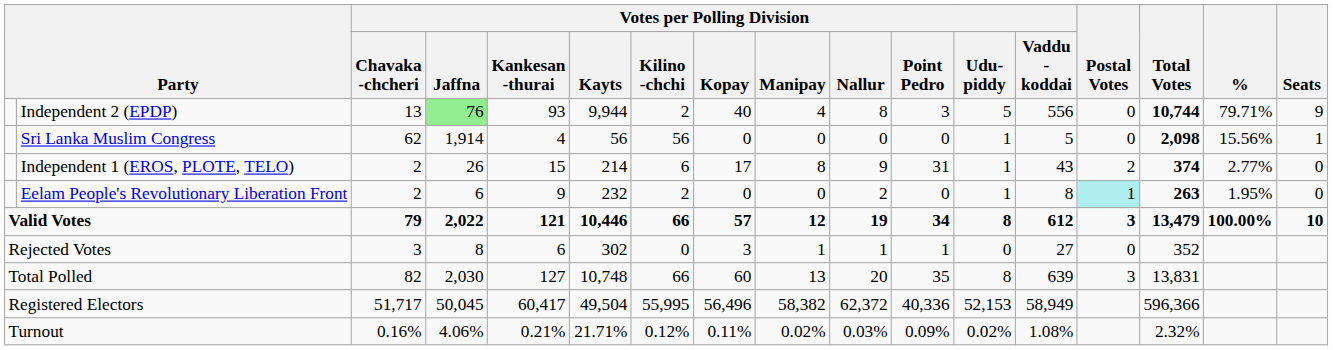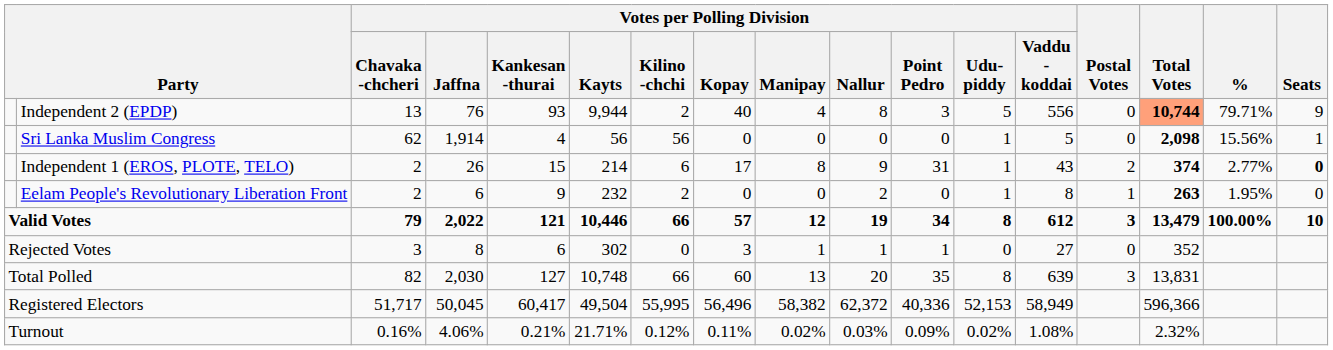(475, 111) lightgreen background -> (475, 111) no background
(1176, 111) no background -> (1176, 111) lightsalmon background
(1319, 166) normal -> (1319, 166) bold
(1131, 194) paleturquoise background -> (1131, 194) no background
